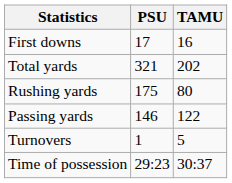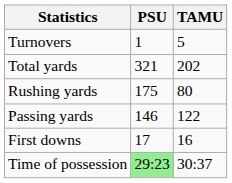rows swapped: (44, 41) <-> (40, 140)
(152, 165) no background -> (152, 165) lightgreen background
